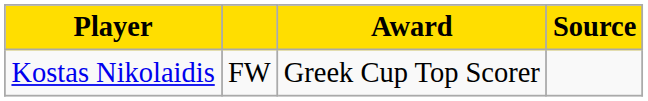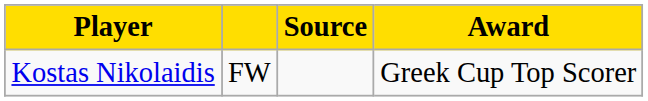columns swapped: (412, 27) <-> (595, 27)
